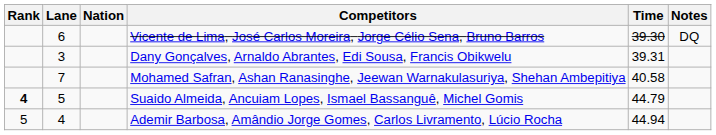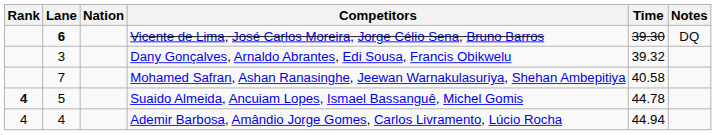(61, 36) normal -> (61, 36) bold
(648, 57) 39.31 -> (648, 57) 39.32
(648, 99) 44.79 -> (648, 99) 44.78
(24, 120) 5 -> (24, 120) 4
